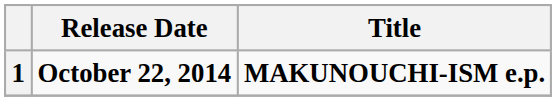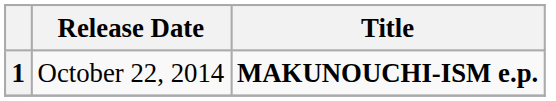(134, 73) bold -> (131, 73) normal
